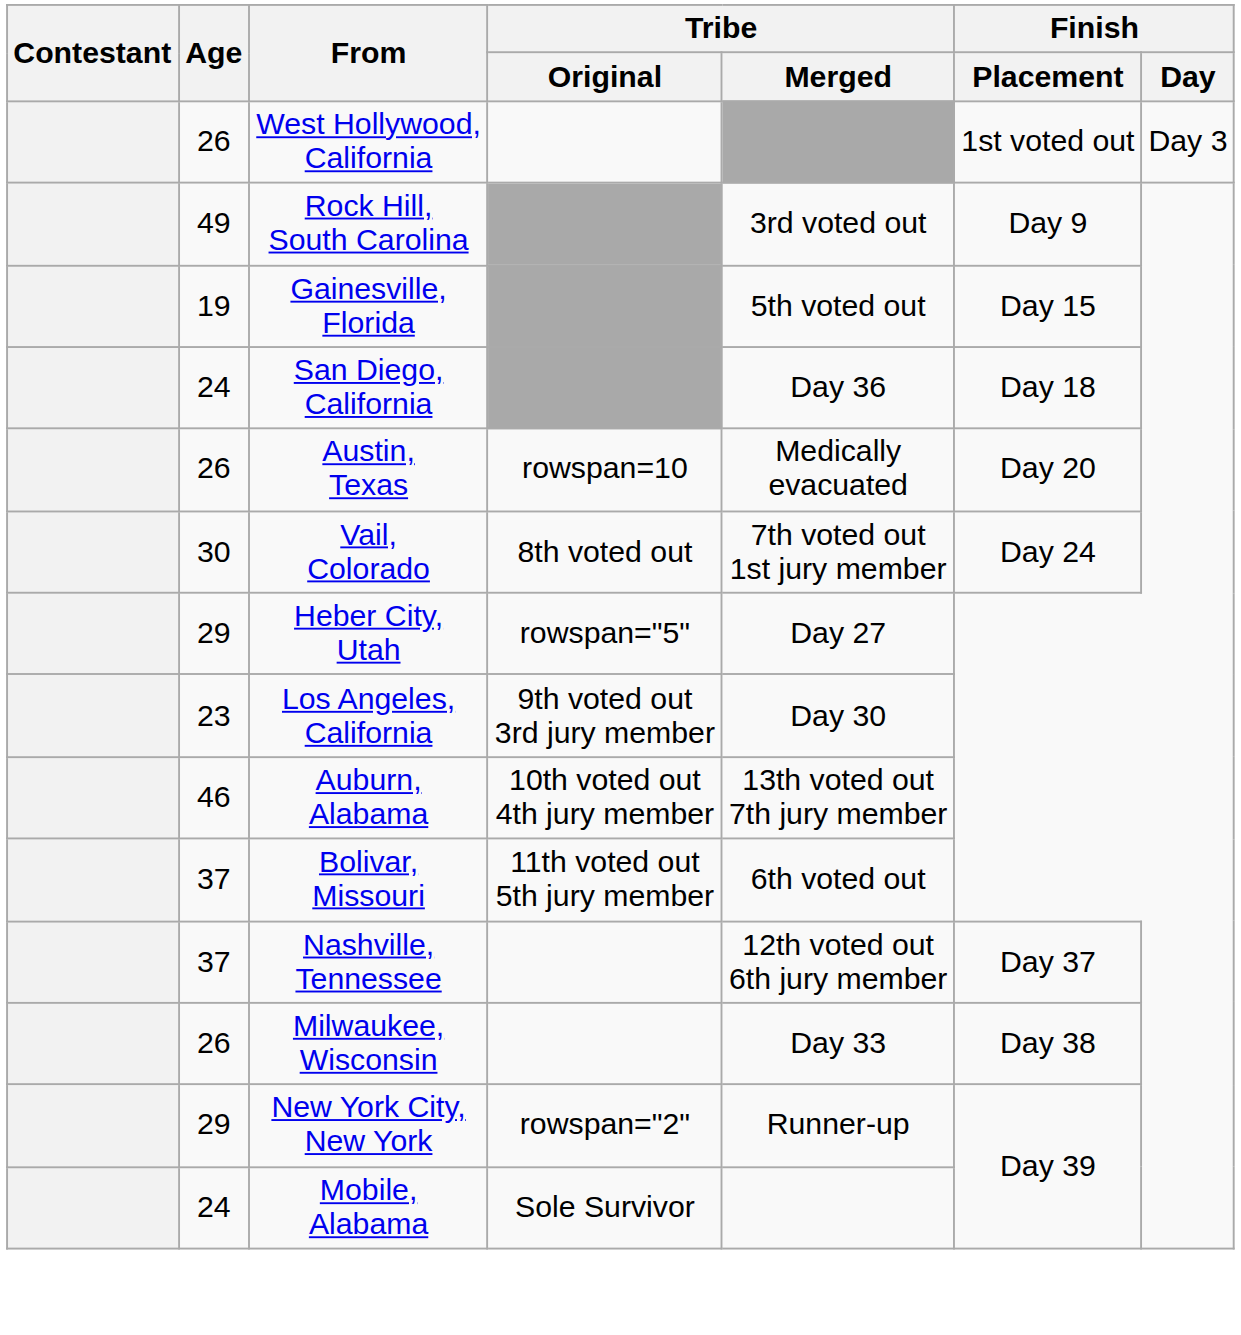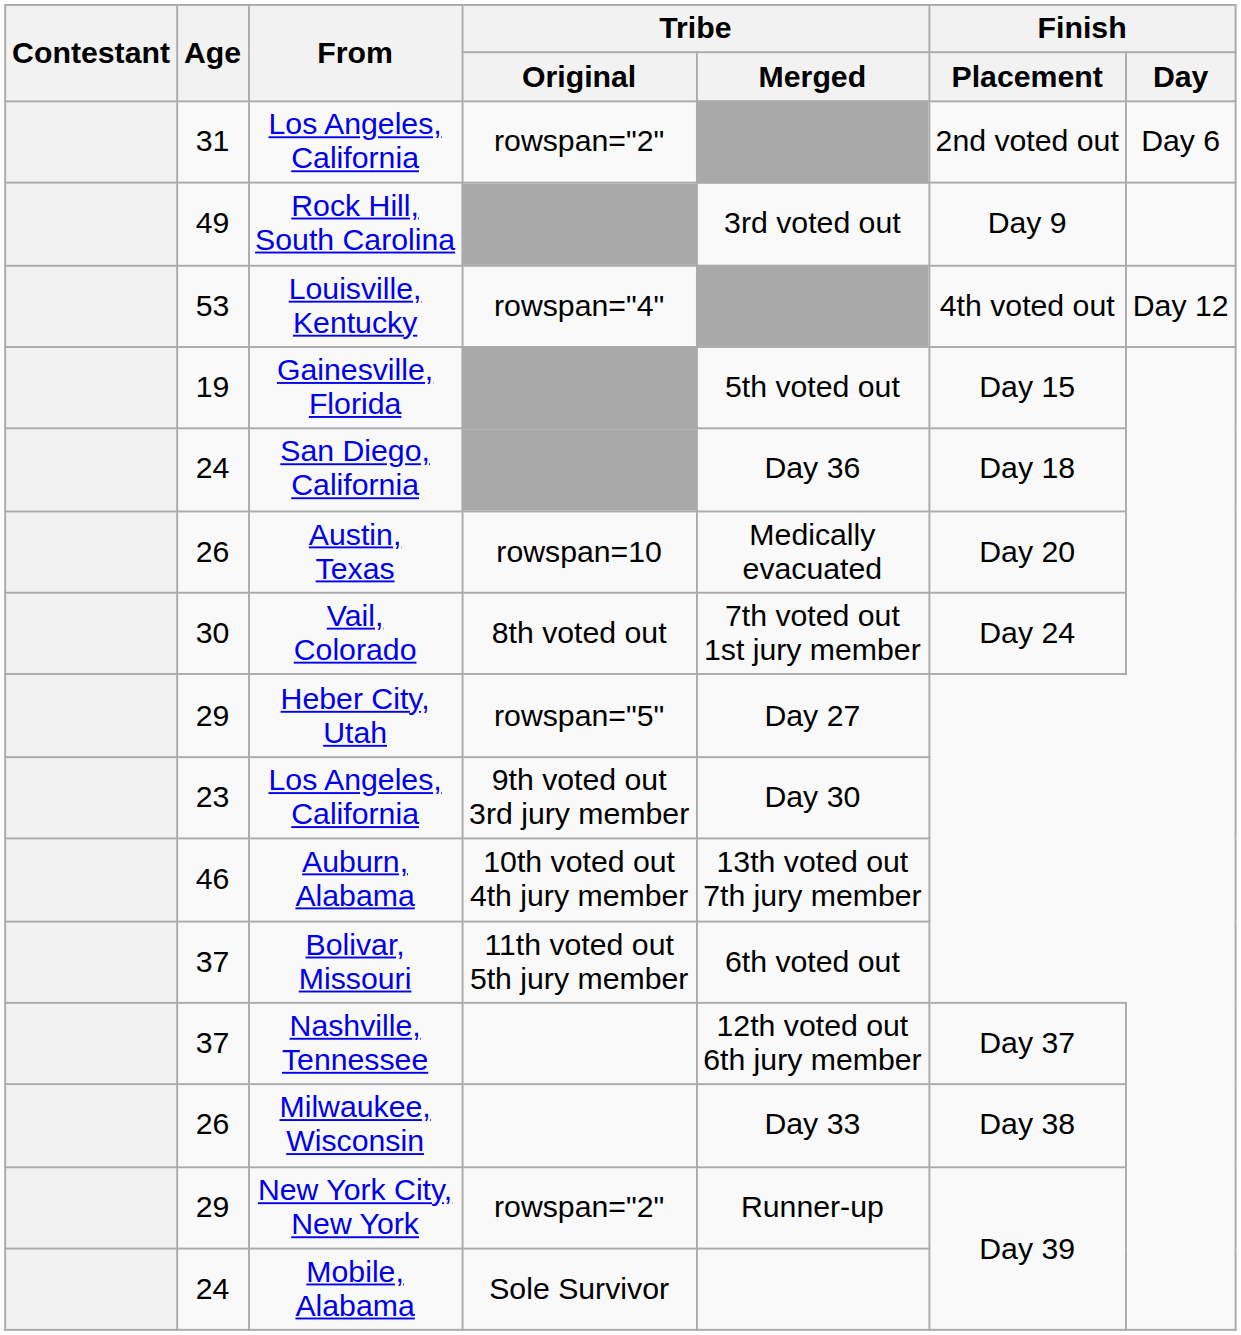- row: (214, 141)
+ row: (213, 141)
+ row: (213, 305)
